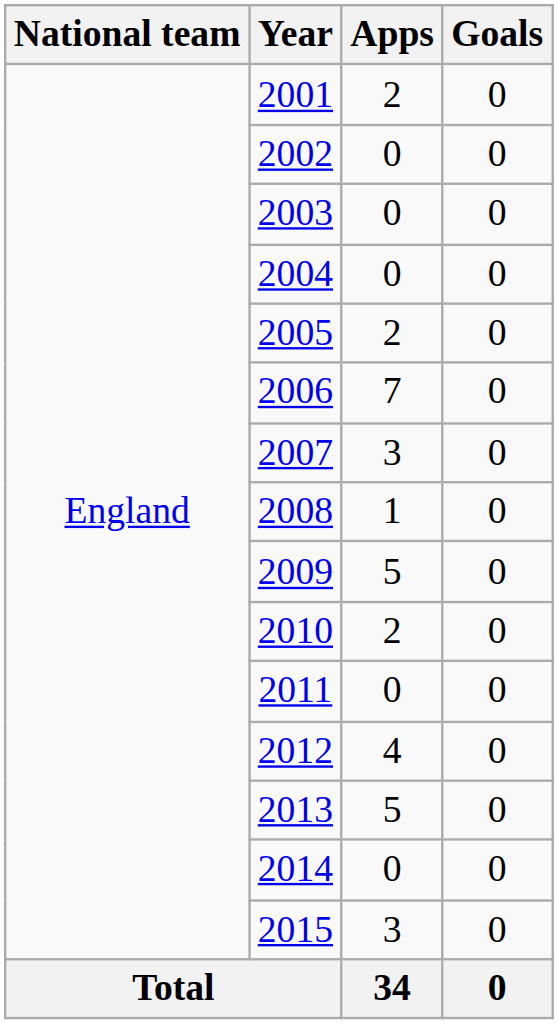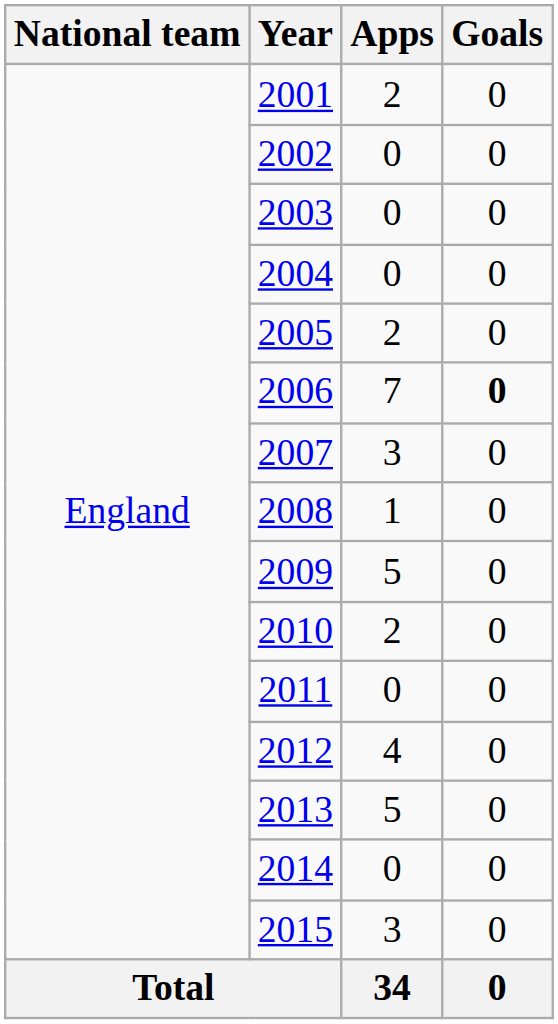(497, 392) normal -> (497, 392) bold
